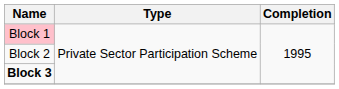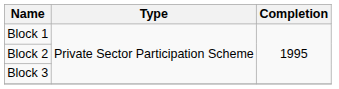(29, 34) pink background -> (28, 34) no background
(29, 73) bold -> (28, 73) normal
